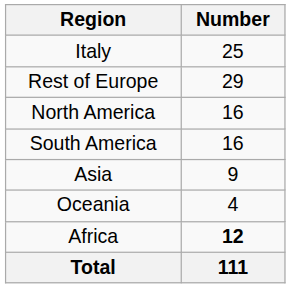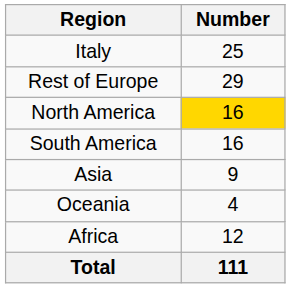(233, 112) no background -> (233, 112) gold background
(233, 236) bold -> (233, 236) normal
